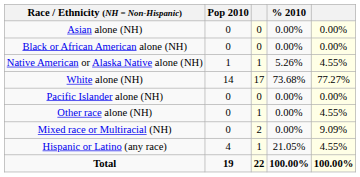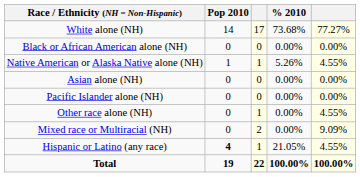rows swapped: (105, 79) <-> (105, 29)
(228, 146) normal -> (228, 146) bold
